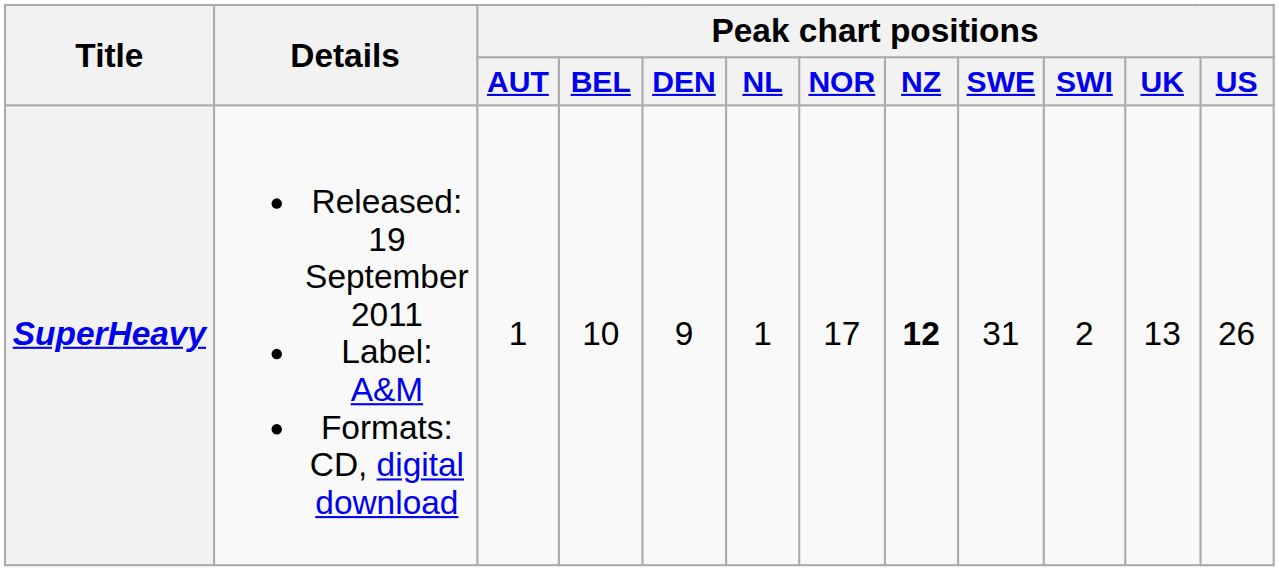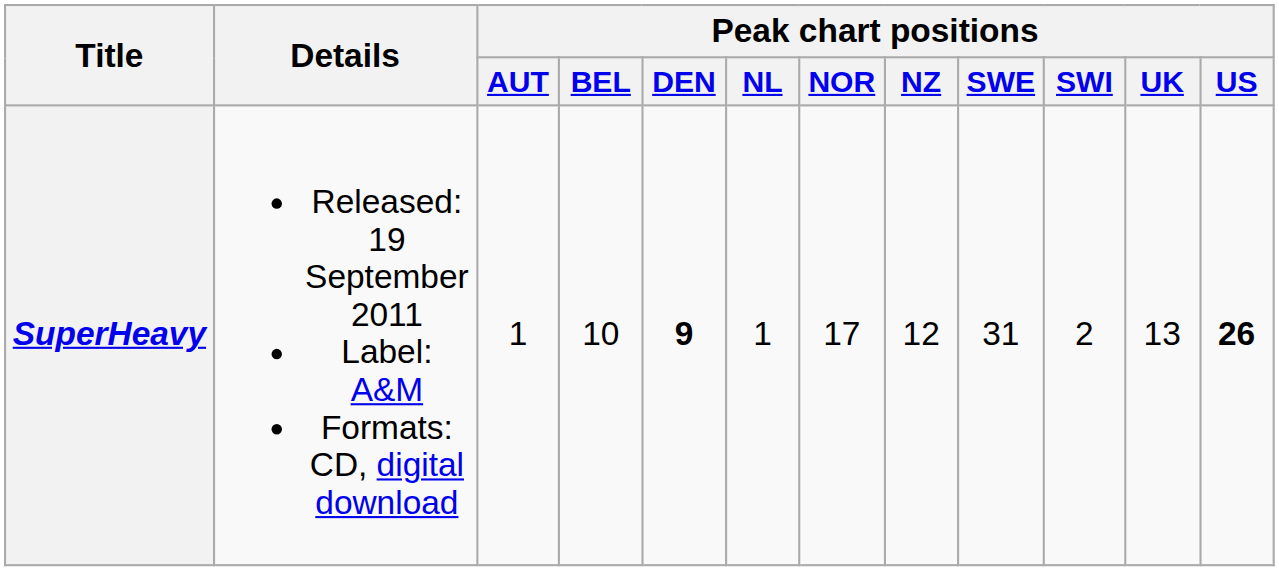(684, 334) normal -> (684, 334) bold
(921, 334) bold -> (921, 334) normal
(1237, 334) normal -> (1237, 334) bold
